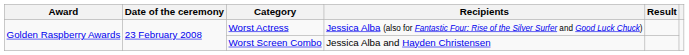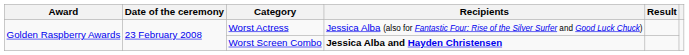(408, 43) normal -> (414, 43) bold
